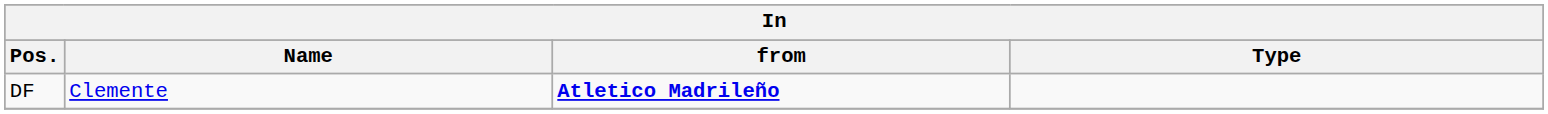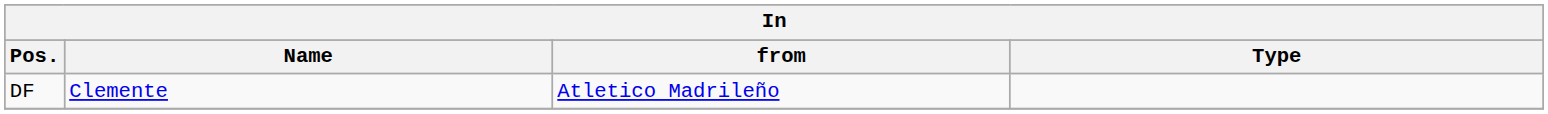(668, 91) bold -> (668, 91) normal
